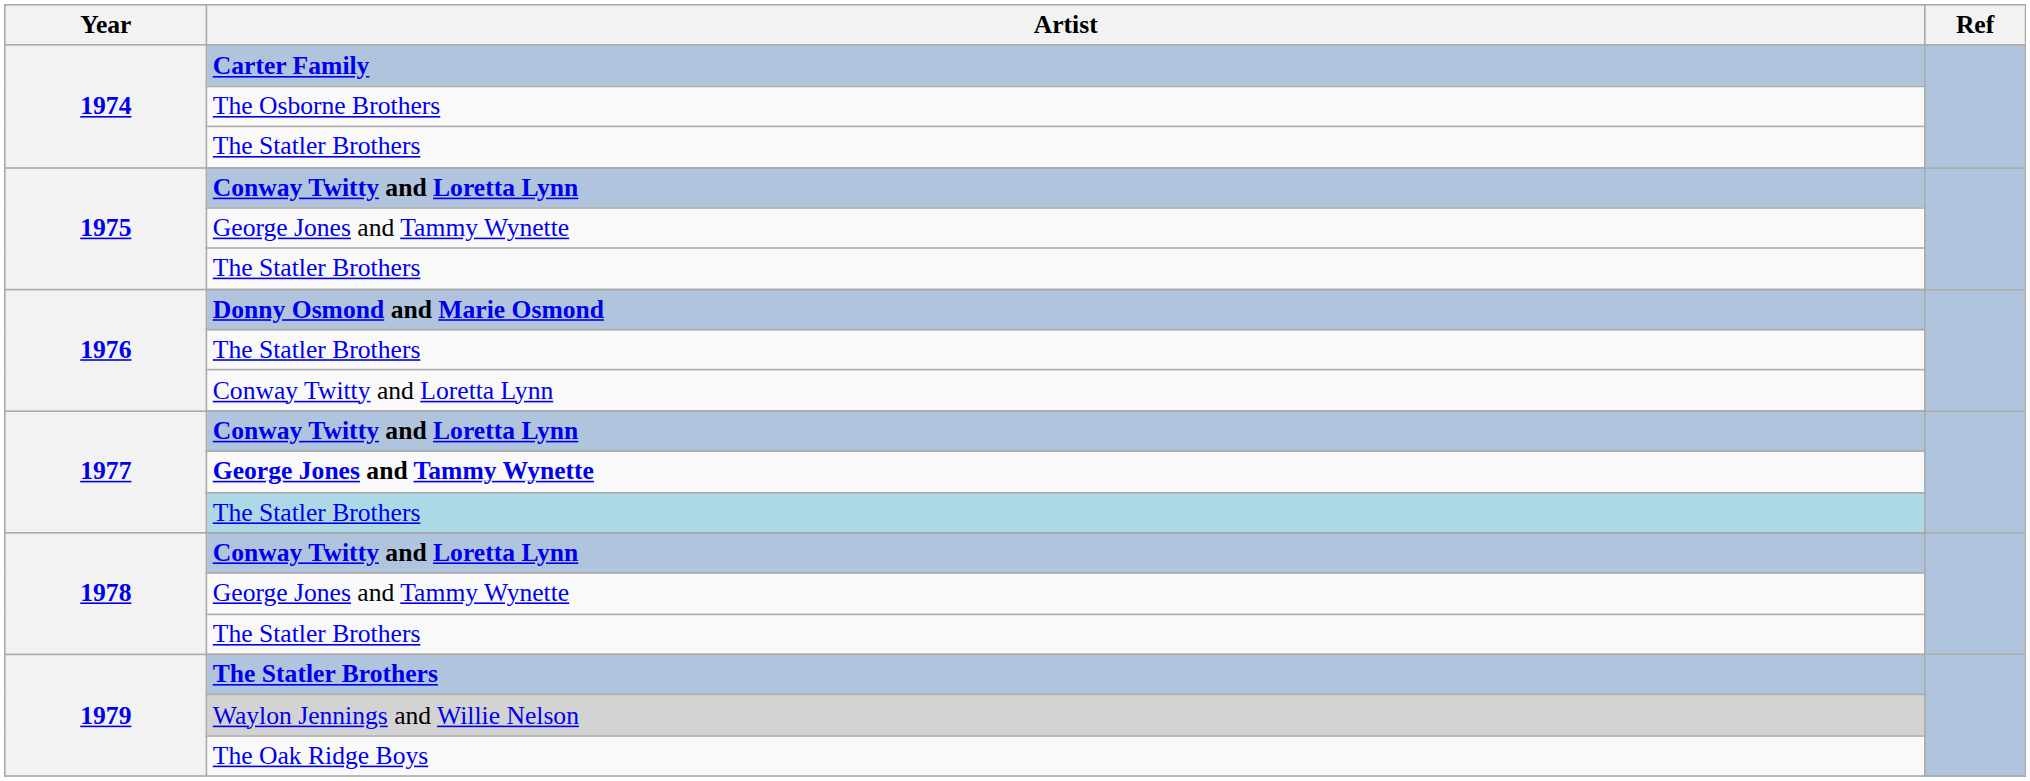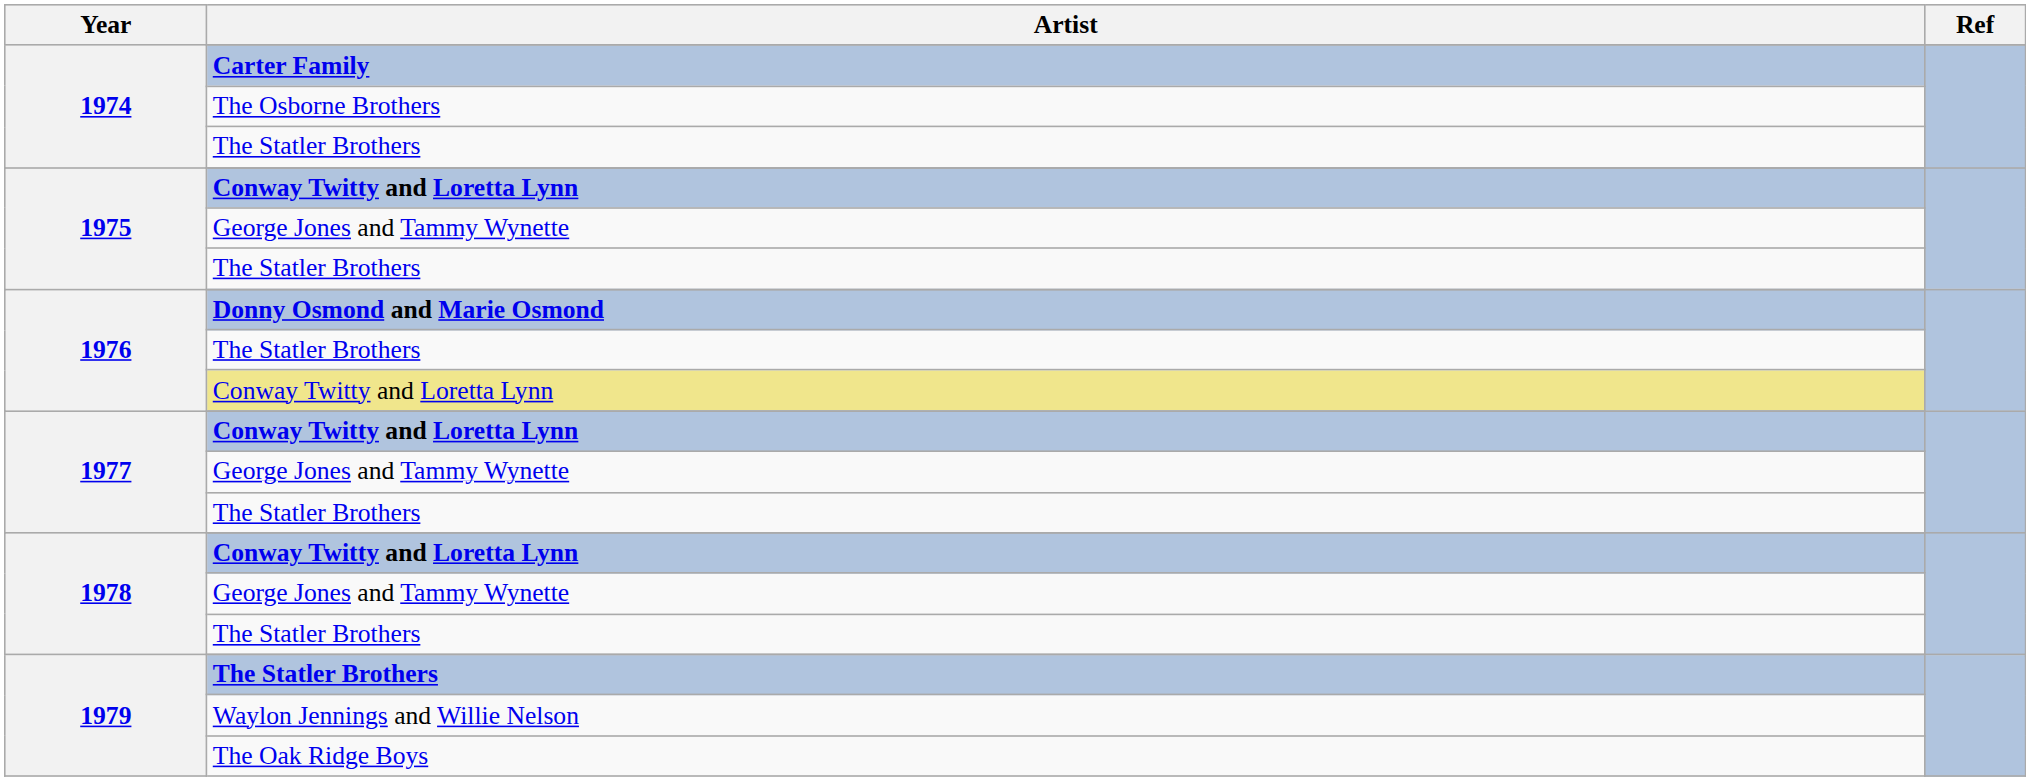(383, 390) no background -> (383, 390) khaki background
(403, 471) bold -> (391, 471) normal
(317, 512) lightblue background -> (317, 512) no background
(396, 715) lightgrey background -> (396, 715) no background
